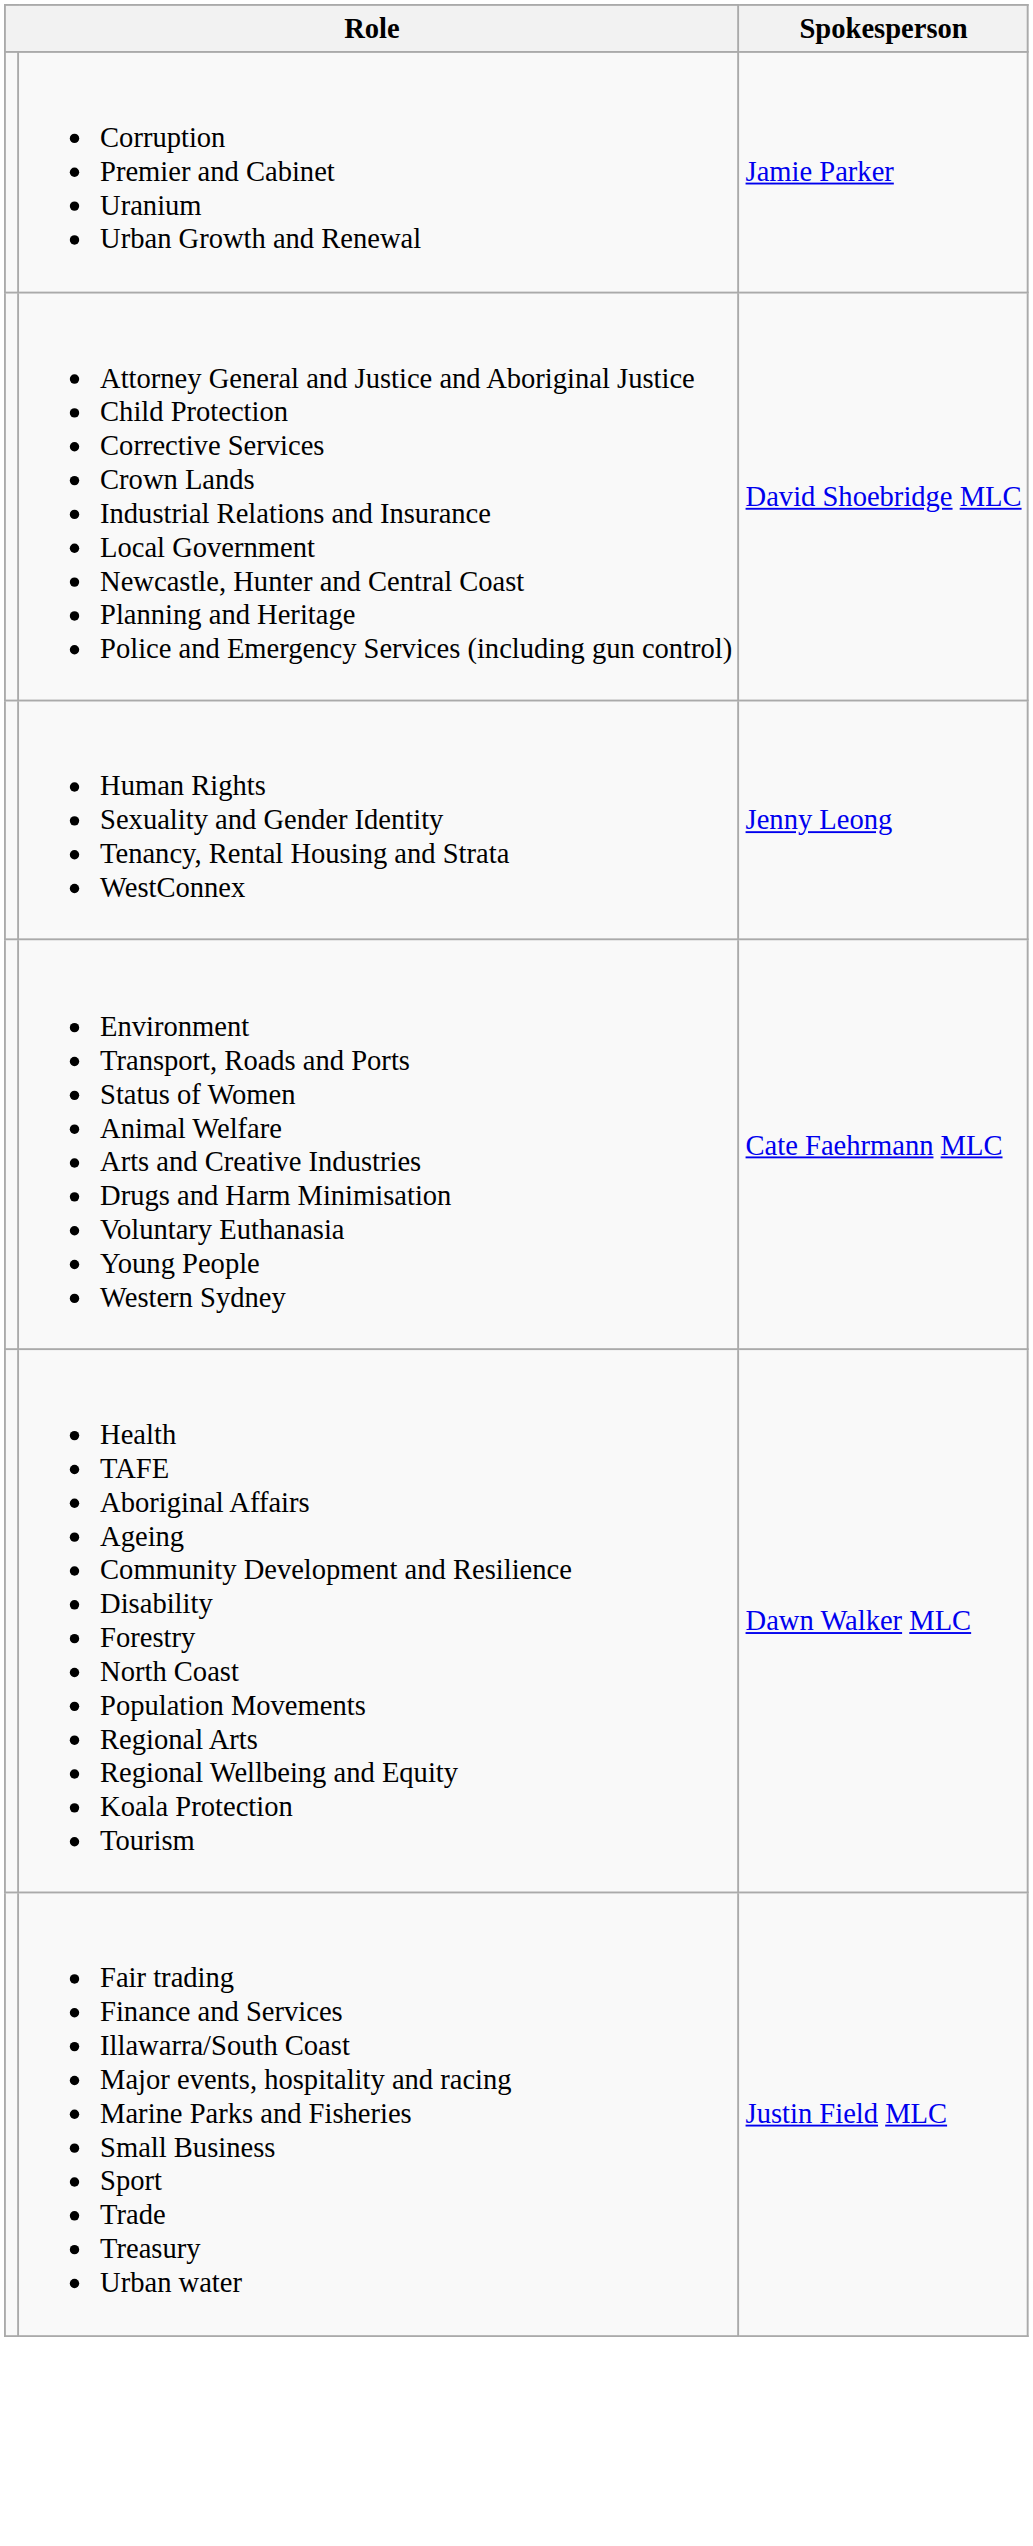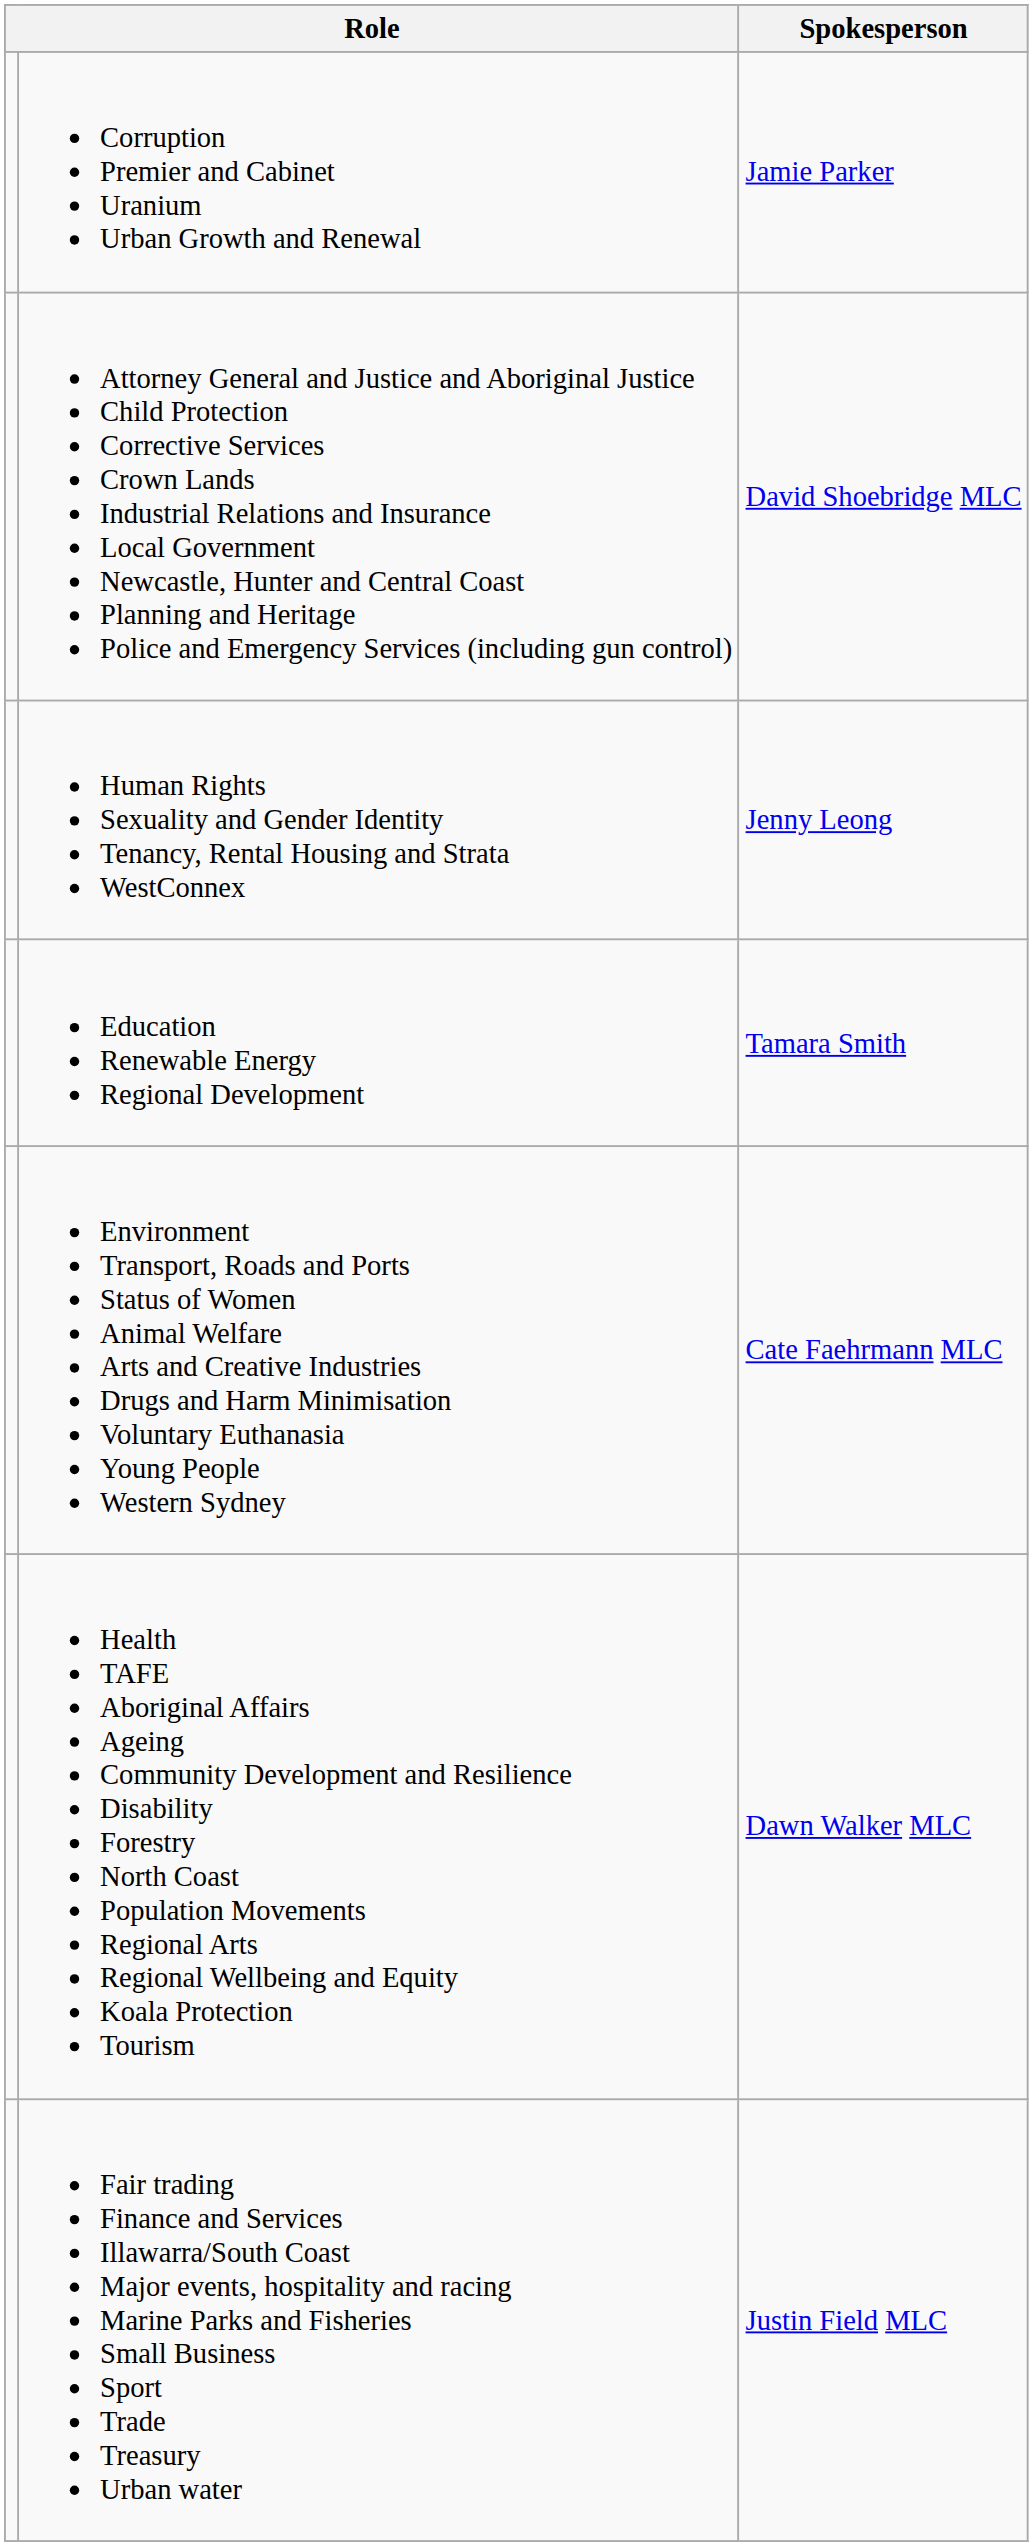+ row: (379, 1060)
